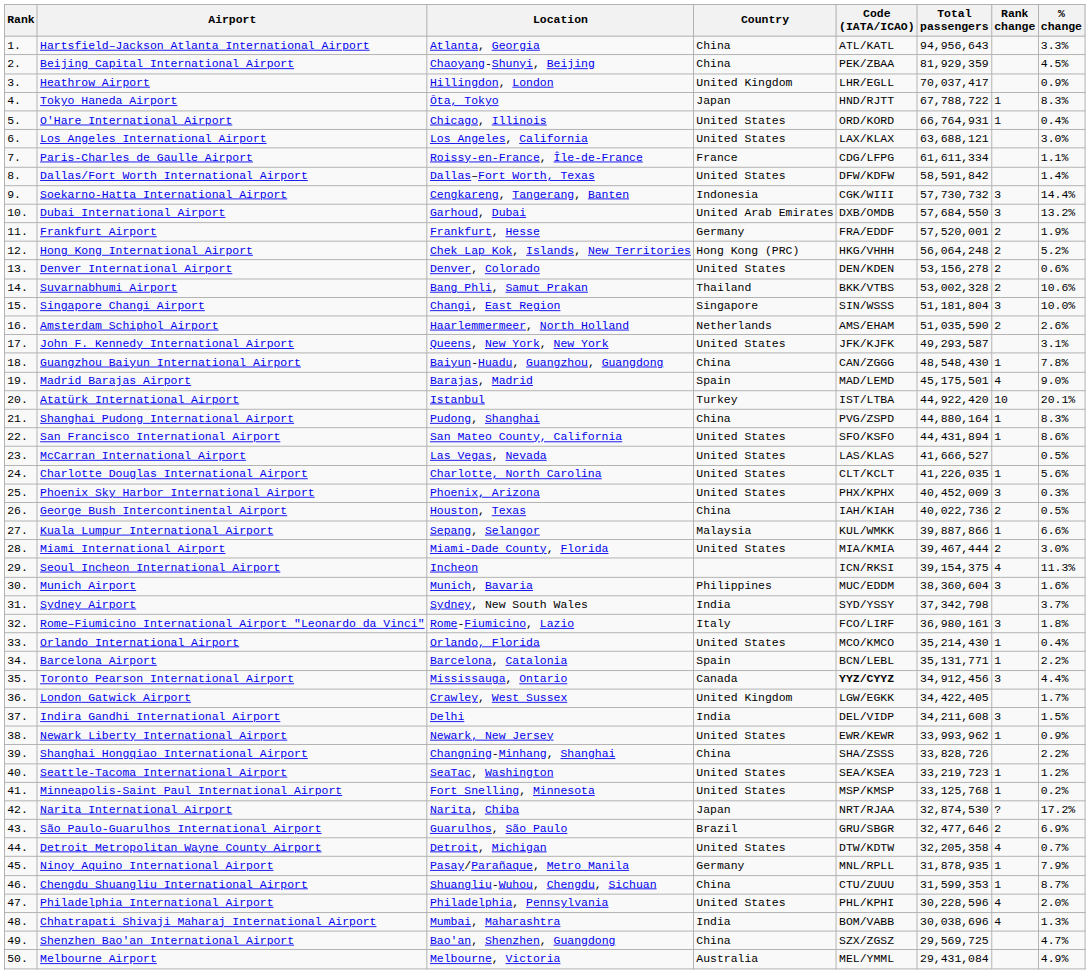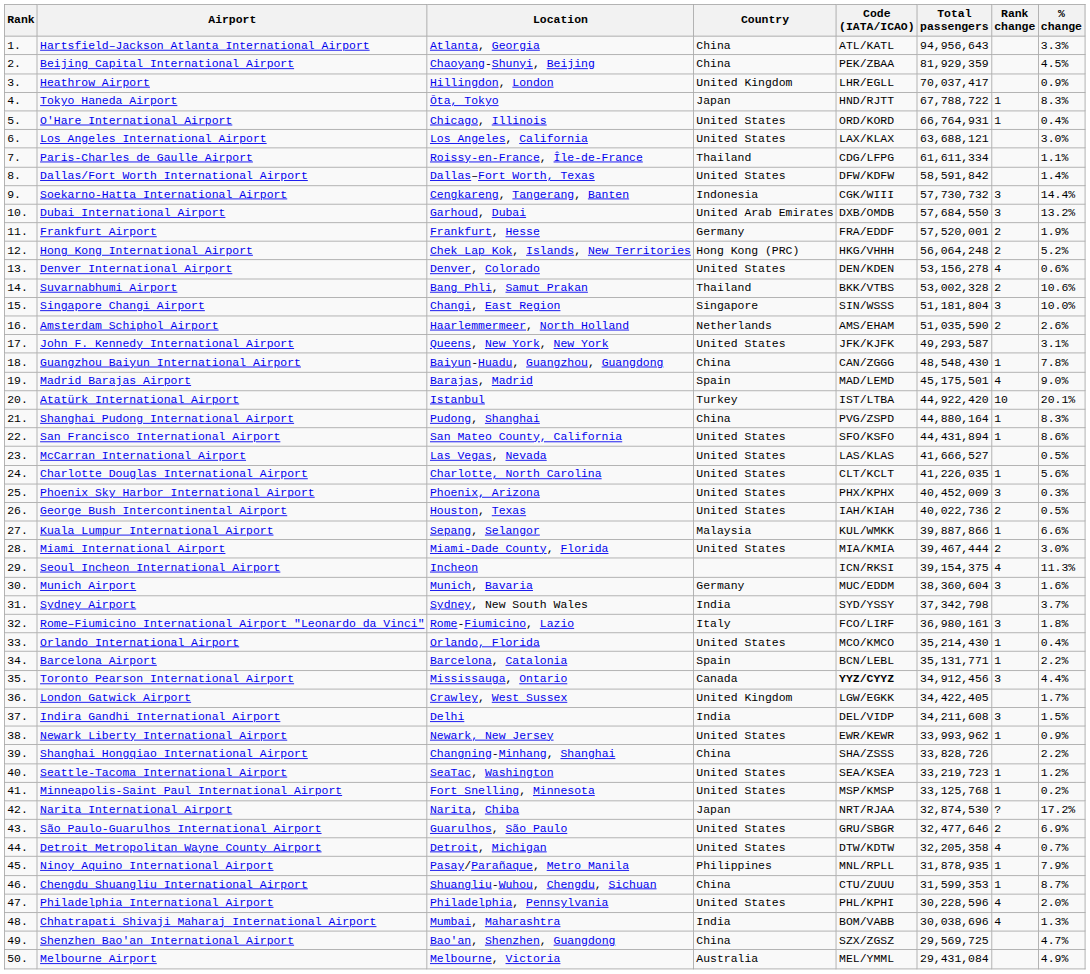(717, 157) France -> (724, 157) Thailand
(998, 269) 2 -> (998, 269) 4
(713, 512) China -> (741, 512) United States
(734, 586) Philippines -> (720, 586) Germany
(717, 829) Brazil -> (741, 829) United States
(720, 866) Germany -> (734, 866) Philippines
